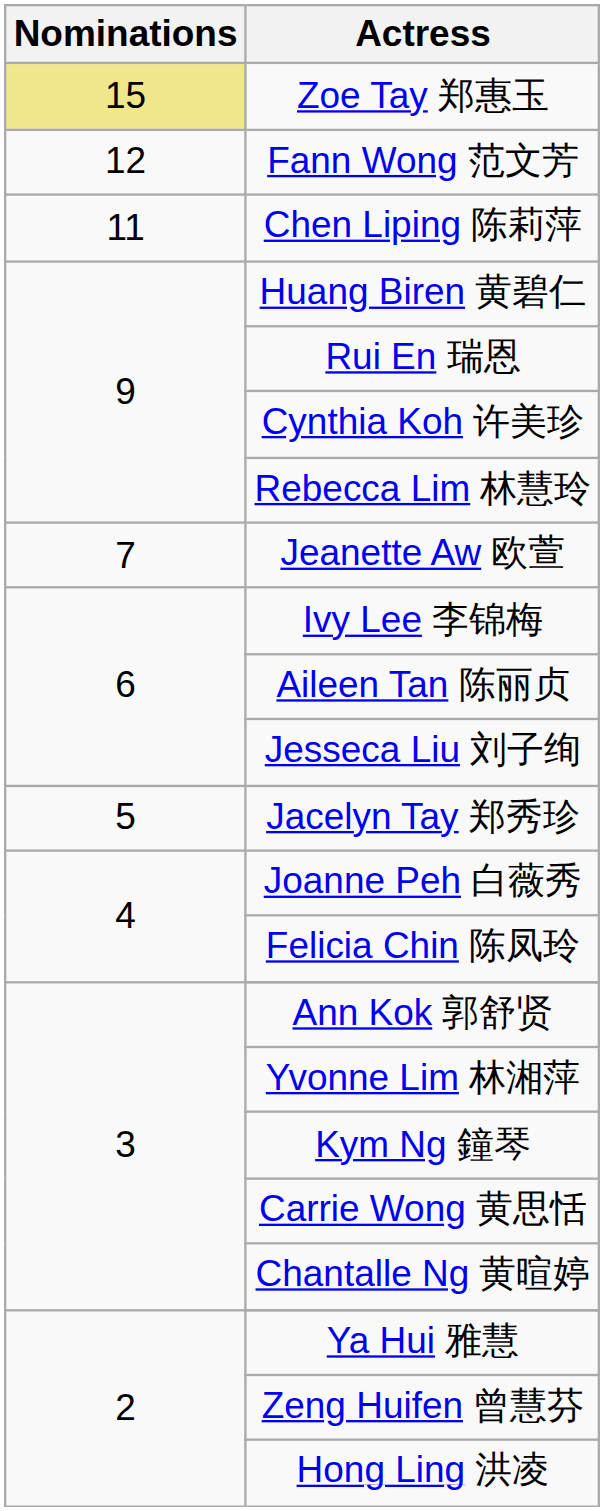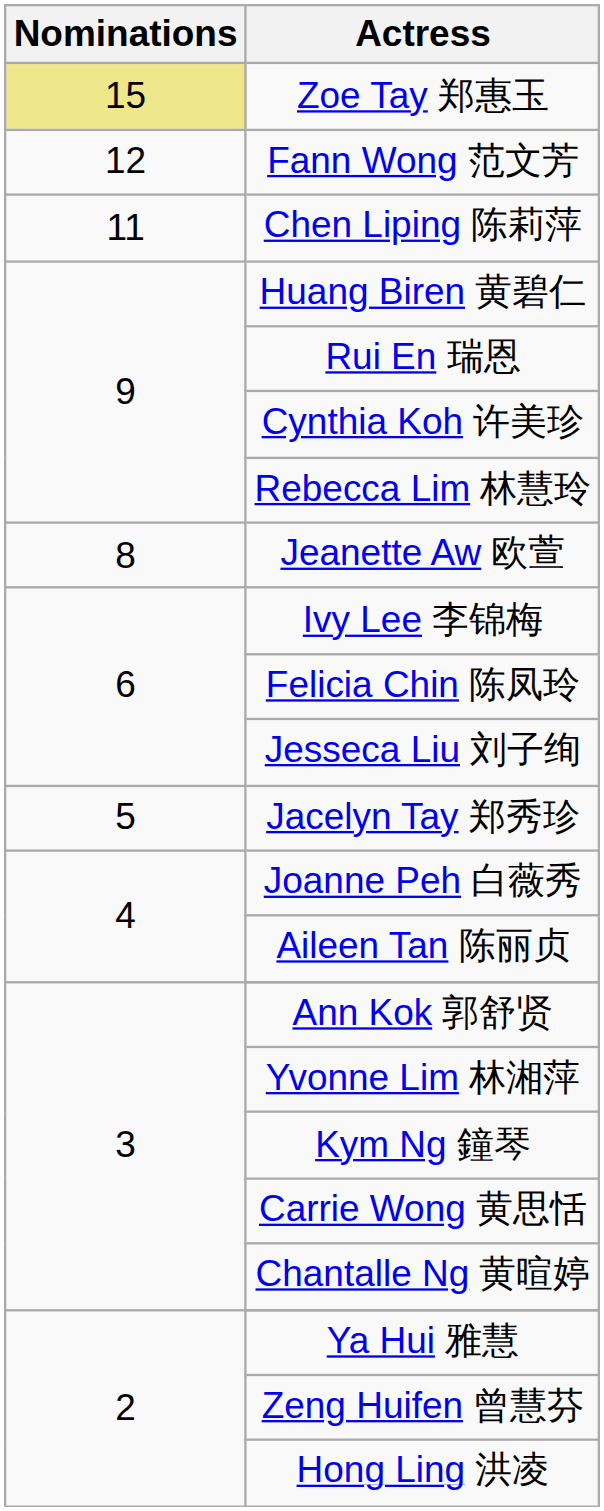(126, 554) 7 -> (126, 554) 8
(423, 684) Aileen Tan 陈丽贞 -> (423, 684) Felicia Chin 陈凤玲
(423, 946) Felicia Chin 陈凤玲 -> (423, 946) Aileen Tan 陈丽贞
